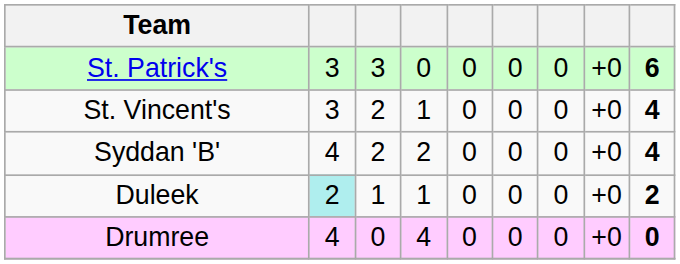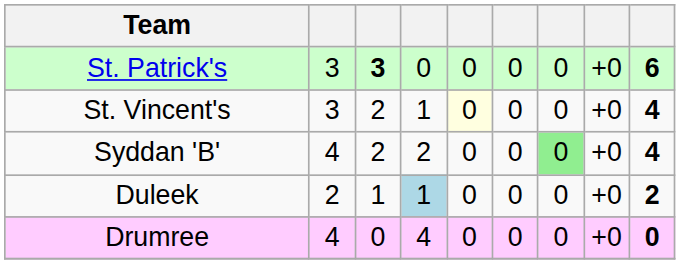(378, 68) normal -> (378, 68) bold
(469, 110) no background -> (469, 110) lightyellow background
(561, 152) no background -> (561, 152) lightgreen background
(332, 195) paleturquoise background -> (332, 195) no background
(424, 195) no background -> (424, 195) lightblue background
